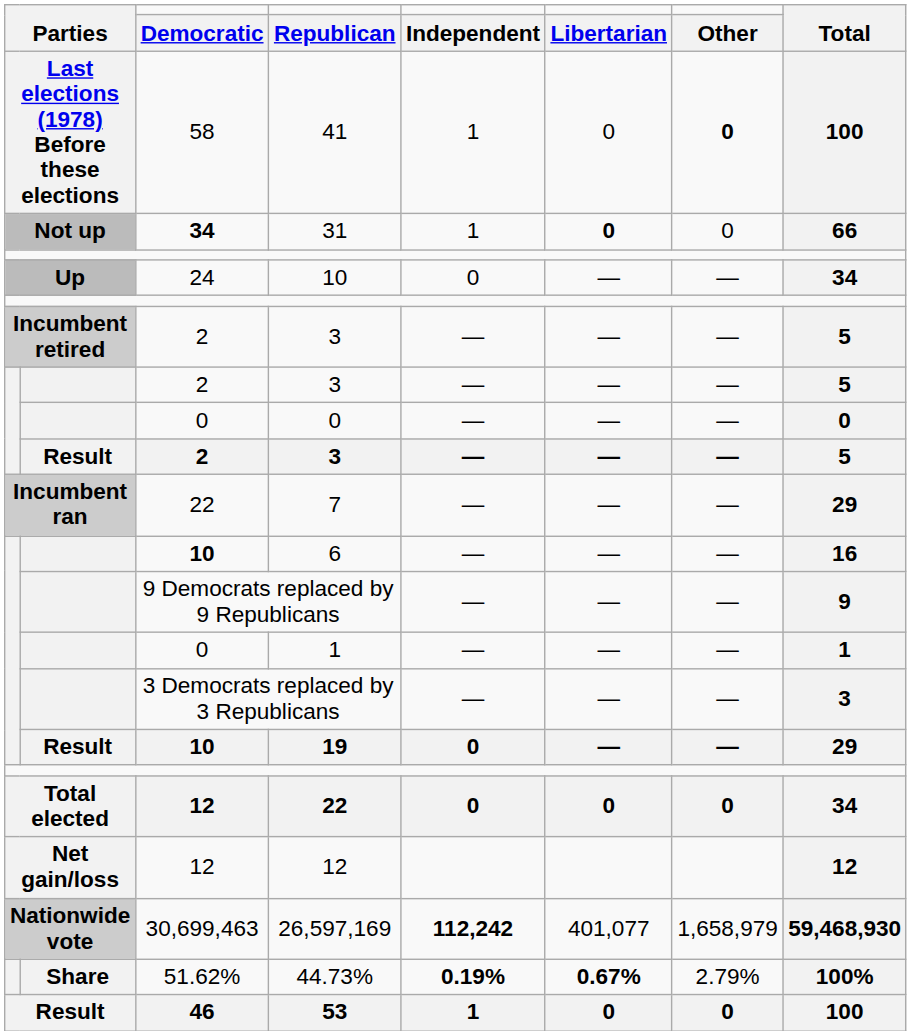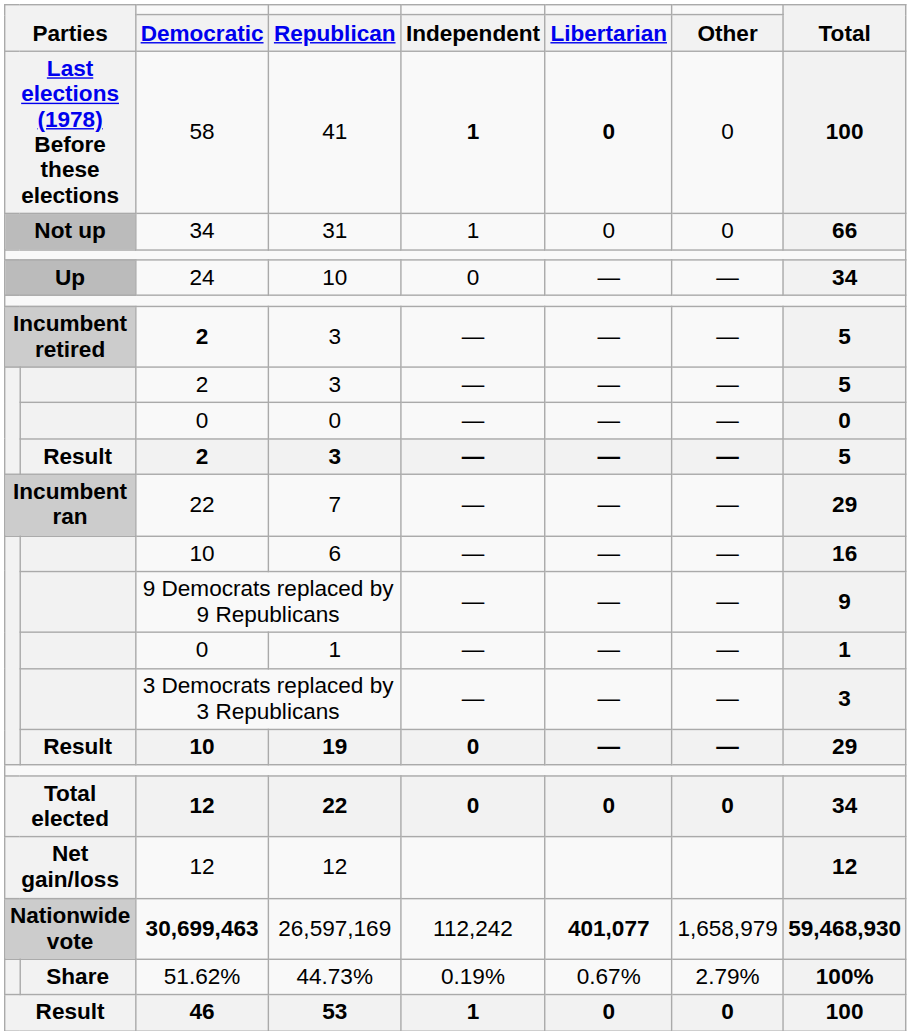(473, 132) normal -> (473, 132) bold
(609, 132) normal -> (609, 132) bold
(728, 132) bold -> (728, 132) normal
(202, 231) bold -> (202, 231) normal
(609, 231) bold -> (609, 231) normal
(202, 336) normal -> (202, 336) bold
(202, 553) bold -> (202, 553) normal
(202, 928) normal -> (202, 928) bold
(473, 928) bold -> (473, 928) normal
(609, 928) normal -> (609, 928) bold
(473, 976) bold -> (473, 976) normal
(609, 976) bold -> (609, 976) normal
